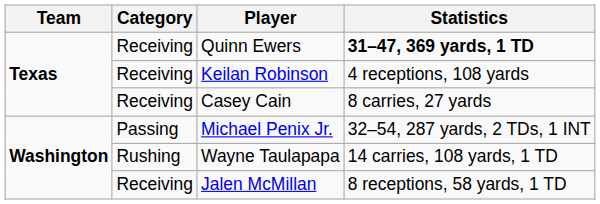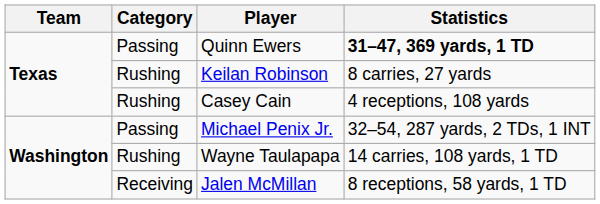(155, 46) Receiving -> (147, 46) Passing
(155, 74) Receiving -> (148, 74) Rushing
(438, 74) 4 receptions, 108 yards -> (419, 74) 8 carries, 27 yards
(155, 101) Receiving -> (148, 101) Rushing
(419, 101) 8 carries, 27 yards -> (438, 101) 4 receptions, 108 yards
